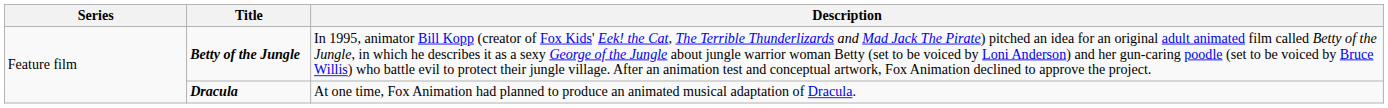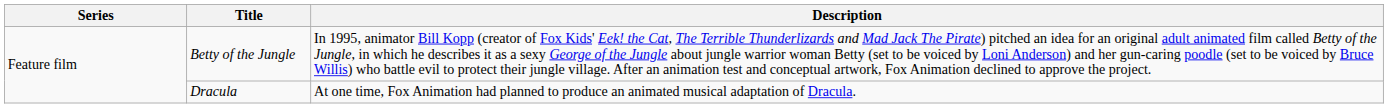(245, 53) bold -> (243, 53) normal
(214, 92) bold -> (214, 92) normal
